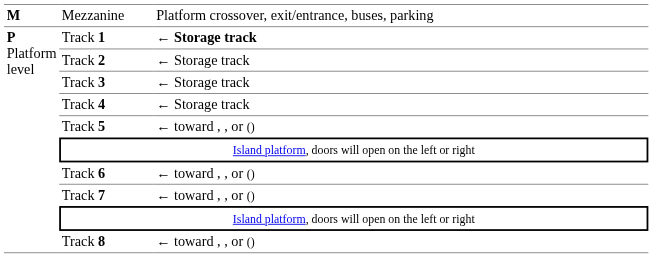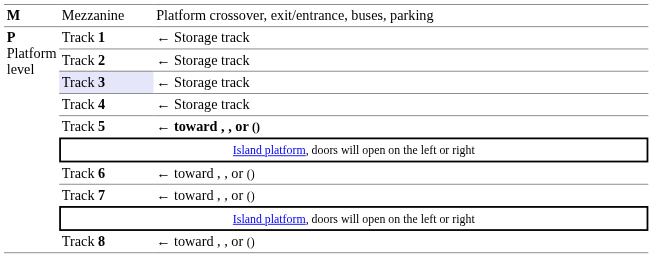(206, 37) bold -> (203, 37) normal
(84, 82) no background -> (84, 82) lavender background
(205, 126) normal -> (208, 126) bold
